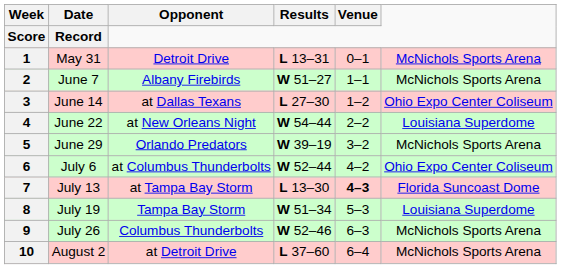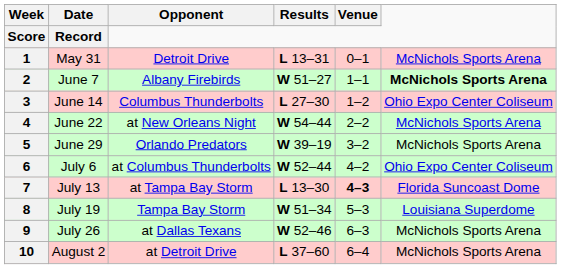(468, 79) normal -> (468, 79) bold
(191, 101) at Dallas Texans -> (191, 101) Columbus Thunderbolts
(468, 123) Louisiana Superdome -> (468, 123) McNichols Sports Arena
(191, 230) Columbus Thunderbolts -> (191, 230) at Dallas Texans
